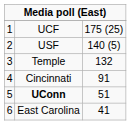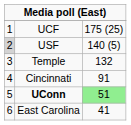(10, 45) no background -> (10, 45) lightgrey background
(104, 95) no background -> (104, 95) lightgreen background
